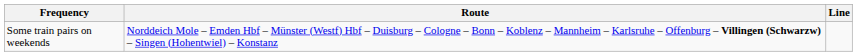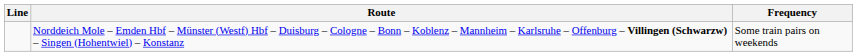columns swapped: (839, 13) <-> (64, 13)
